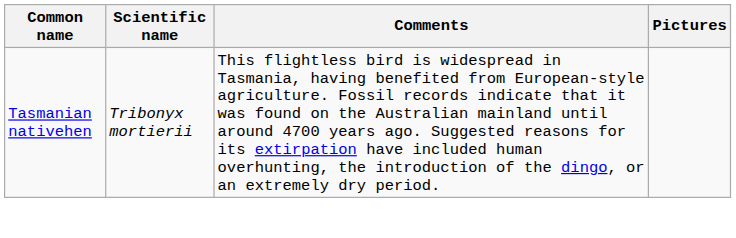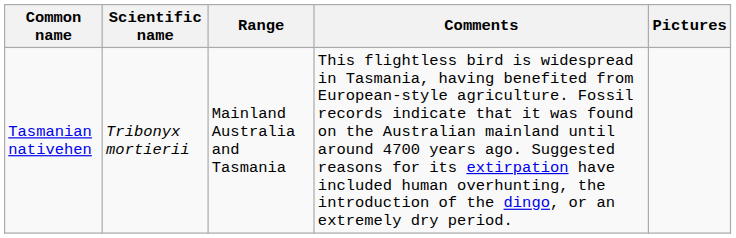+ column: (261, 26)
